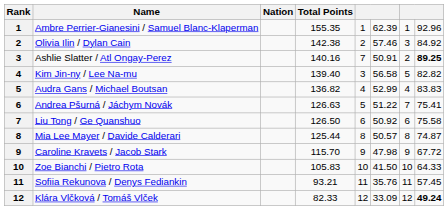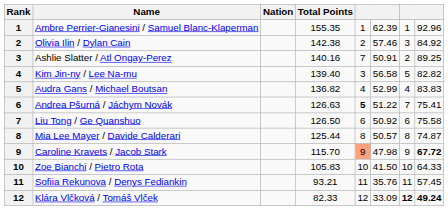(429, 58) bold -> (429, 58) normal
(363, 105) normal -> (363, 105) bold
(363, 151) no background -> (363, 151) lightsalmon background
(429, 151) normal -> (429, 151) bold
(407, 197) normal -> (407, 197) bold
